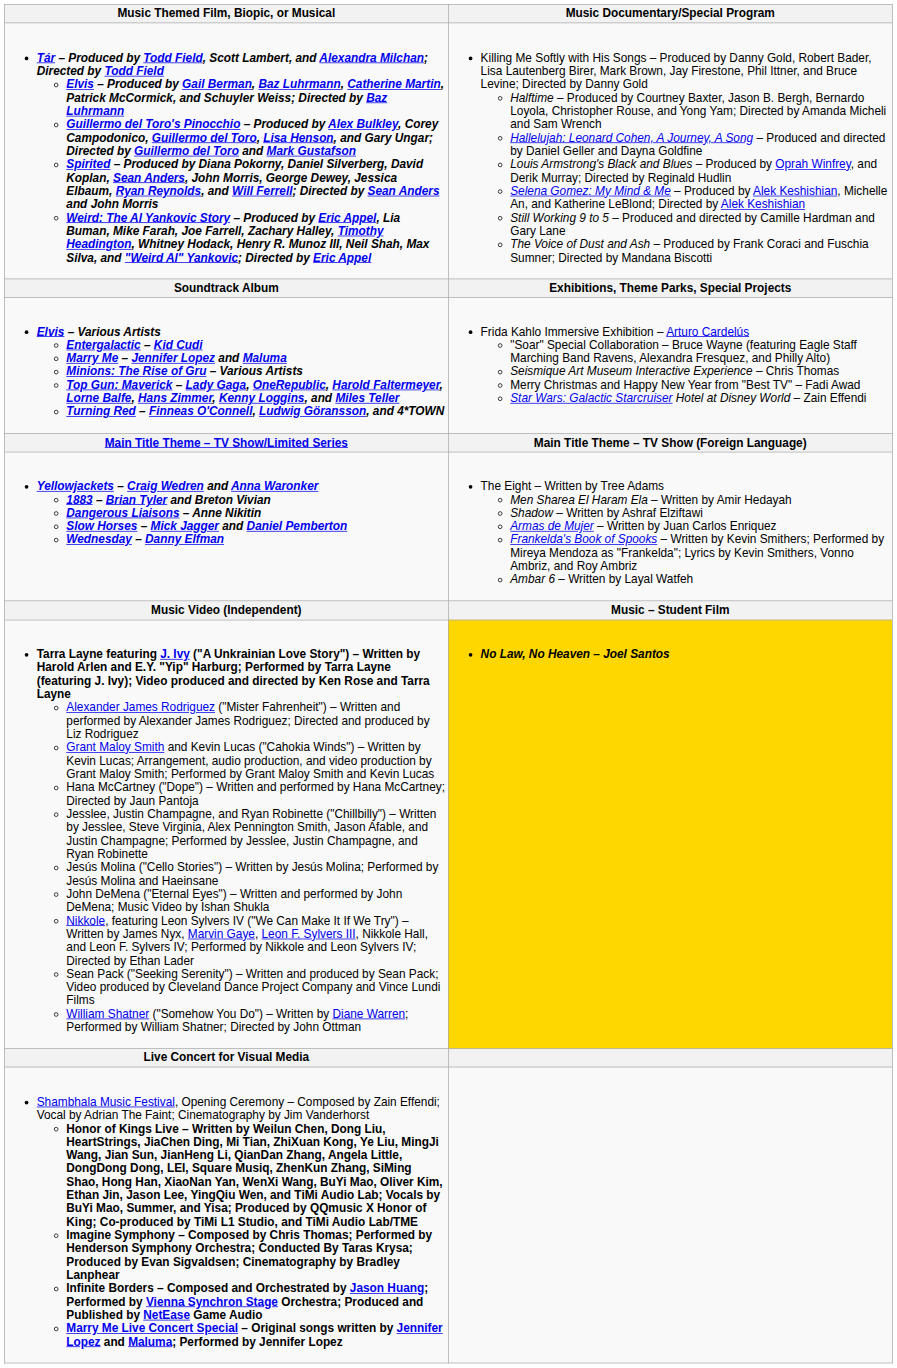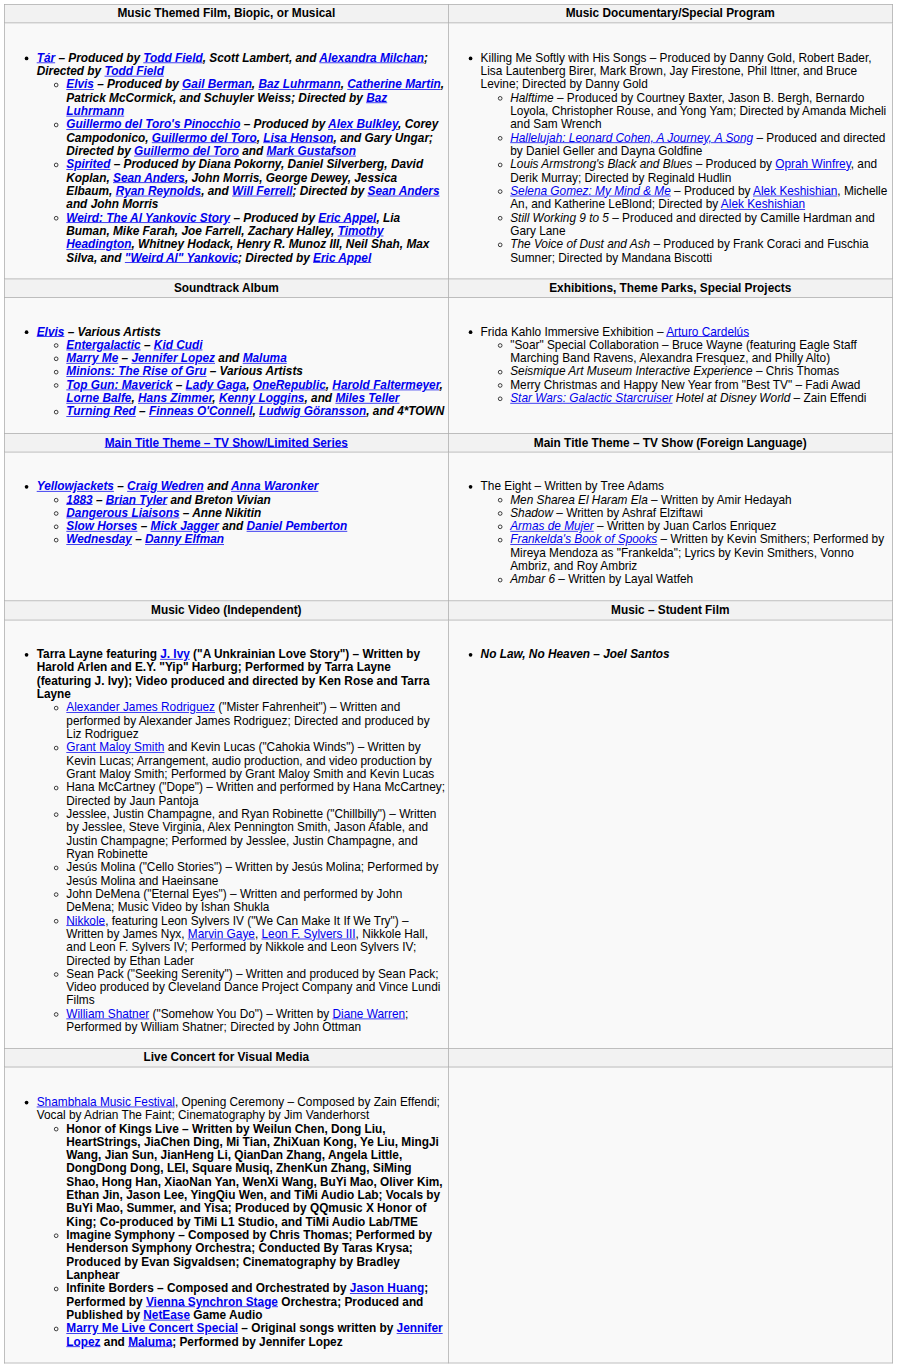(670, 654) gold background -> (670, 654) no background
